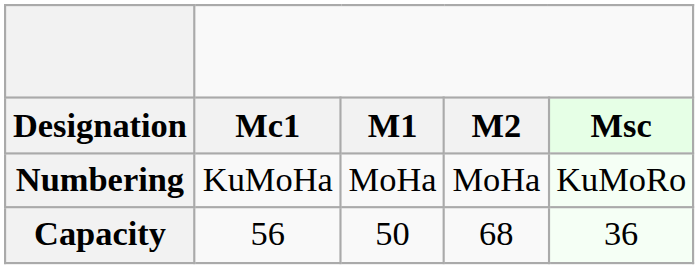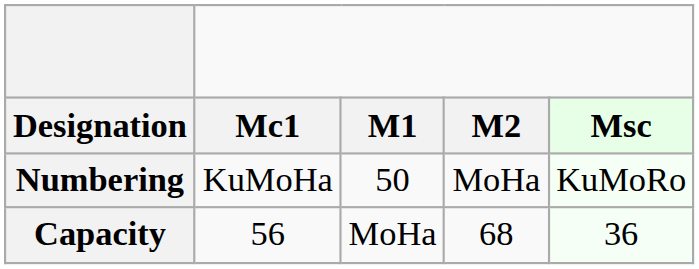(393, 179) MoHa -> (393, 179) 50
(393, 234) 50 -> (393, 234) MoHa
